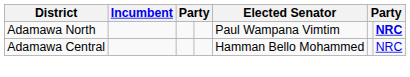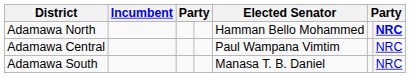(277, 30) Paul Wampana Vimtim -> (290, 30) Hamman Bello Mohammed
(290, 47) Hamman Bello Mohammed -> (277, 47) Paul Wampana Vimtim
+ row: (52, 64)
